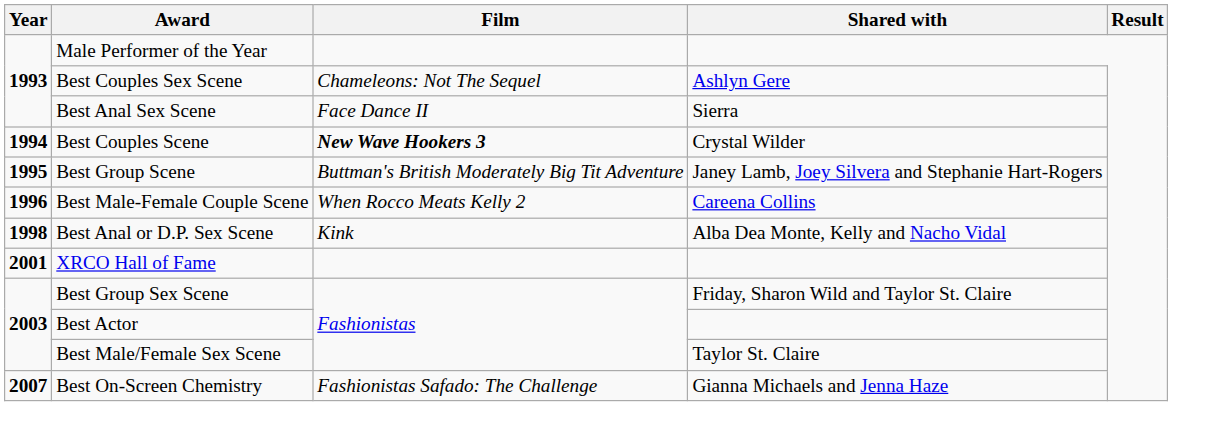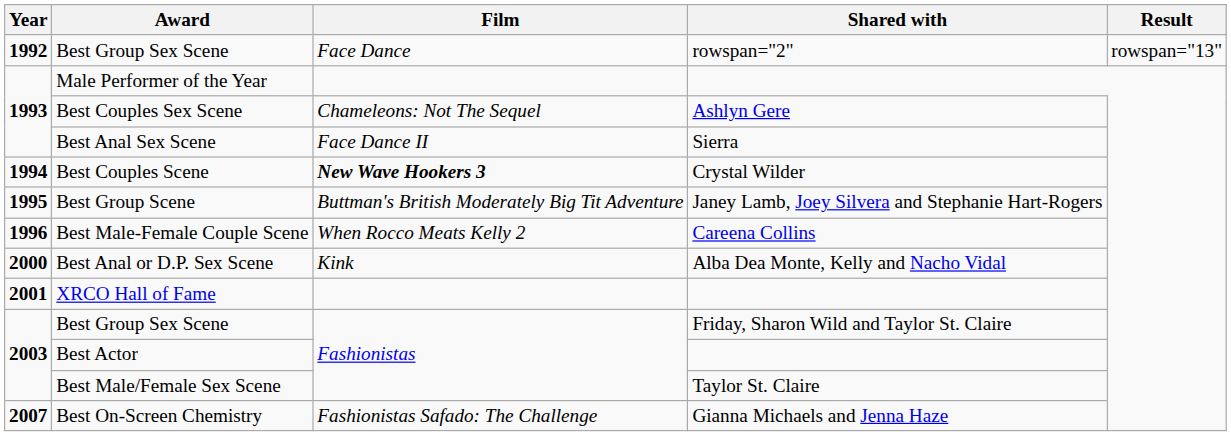+ row: (142, 50)
(28, 232) 1998 -> (28, 263) 2000
